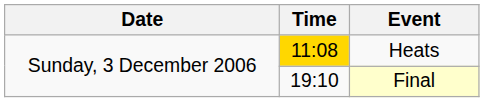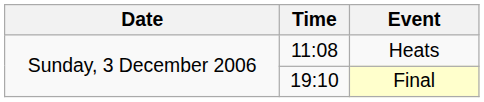(314, 50) gold background -> (314, 50) no background
